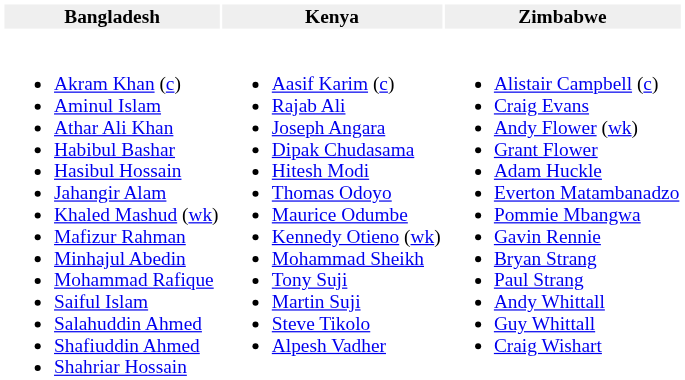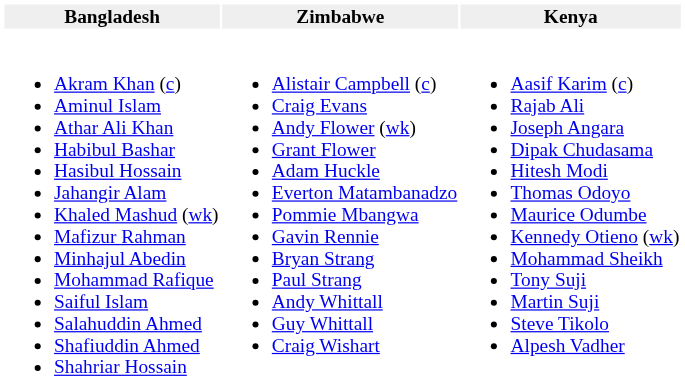columns swapped: (332, 16) <-> (562, 16)
